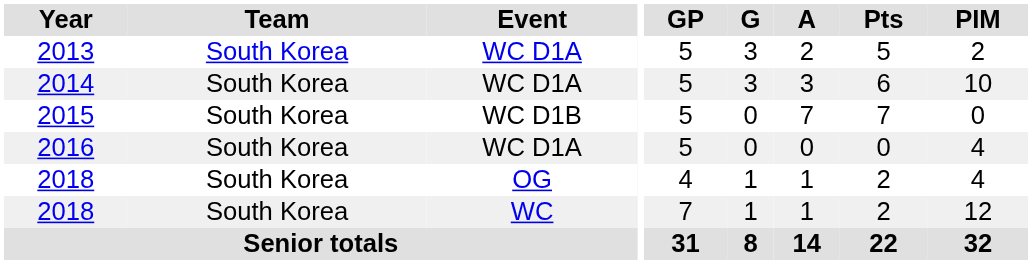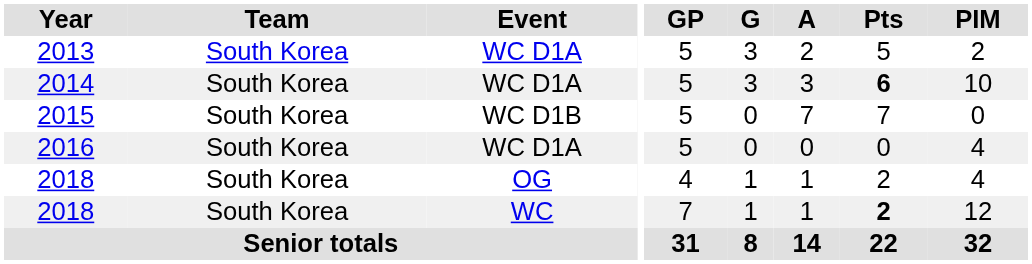(884, 83) normal -> (884, 83) bold
(884, 211) normal -> (884, 211) bold
